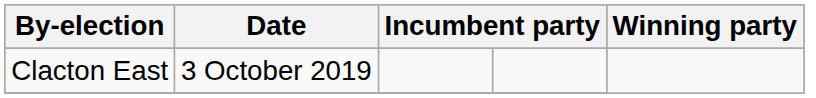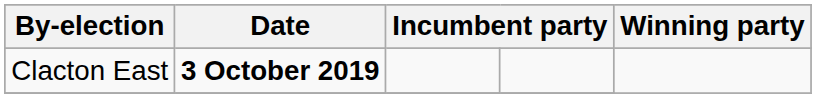(276, 70) normal -> (280, 70) bold
